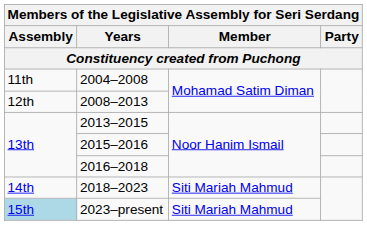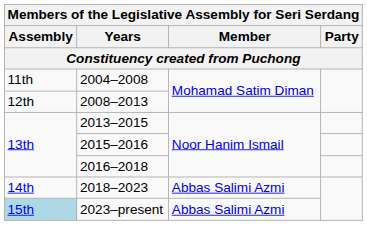(232, 187) Siti Mariah Mahmud -> (228, 187) Abbas Salimi Azmi
(232, 209) Siti Mariah Mahmud -> (228, 209) Abbas Salimi Azmi
